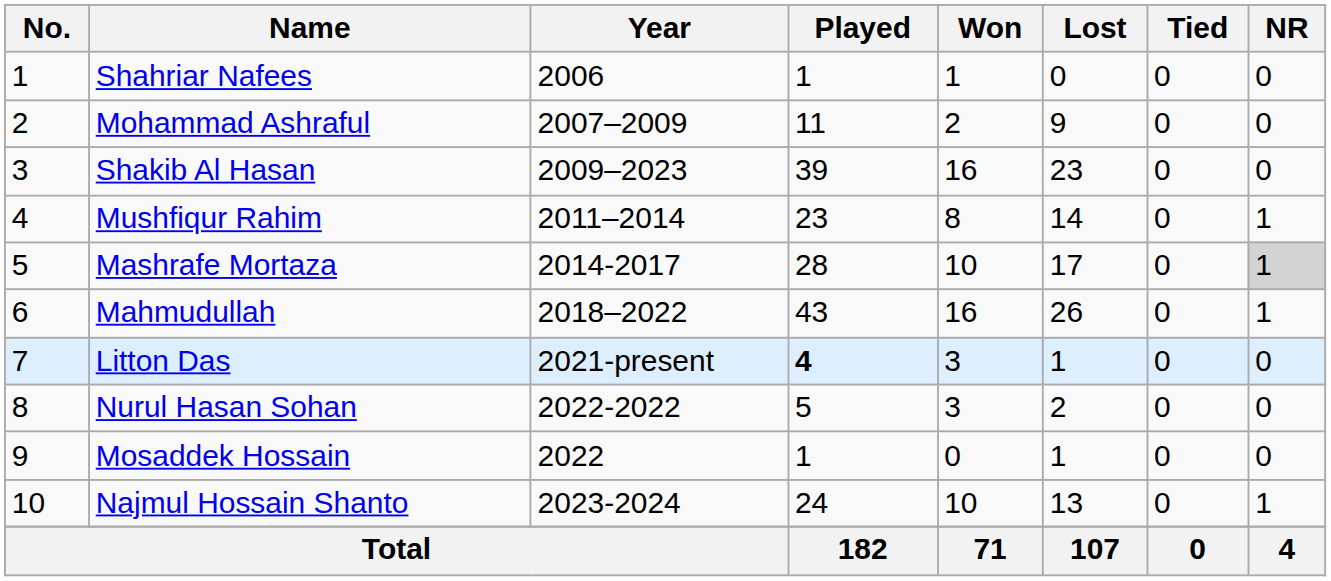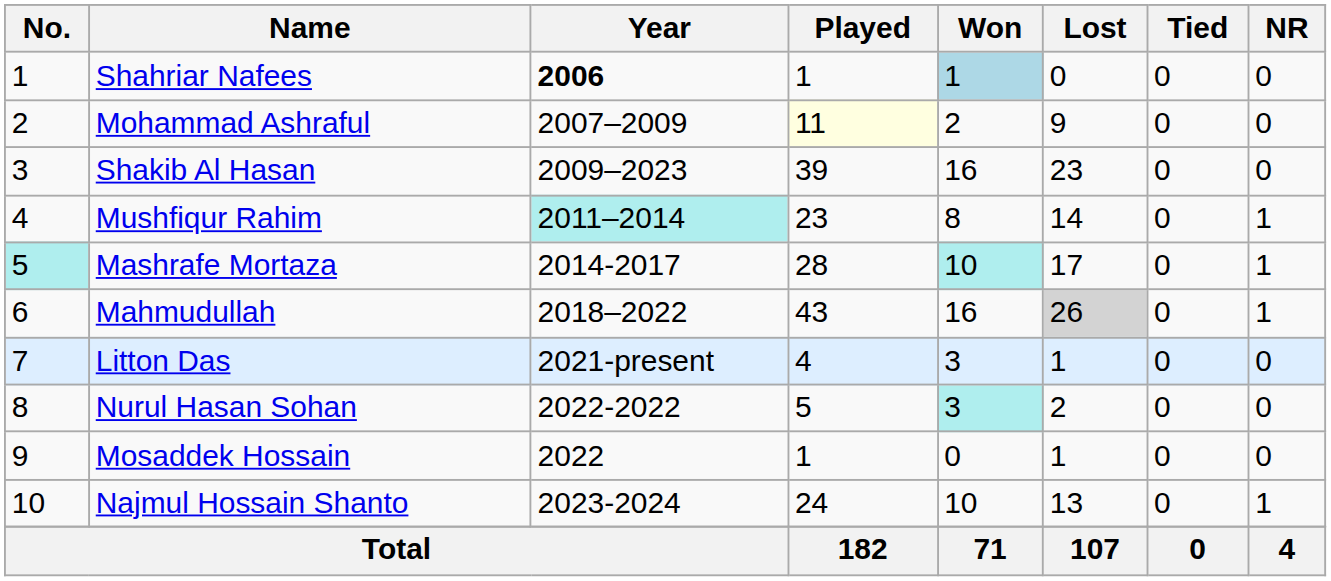(571, 75) normal -> (571, 75) bold
(953, 75) no background -> (953, 75) lightblue background
(810, 123) no background -> (810, 123) lightyellow background
(611, 218) no background -> (611, 218) paleturquoise background
(20, 265) no background -> (20, 265) paleturquoise background
(961, 265) no background -> (961, 265) paleturquoise background
(1264, 265) lightgrey background -> (1264, 265) no background
(1066, 312) no background -> (1066, 312) lightgrey background
(803, 360) bold -> (803, 360) normal
(953, 407) no background -> (953, 407) paleturquoise background
